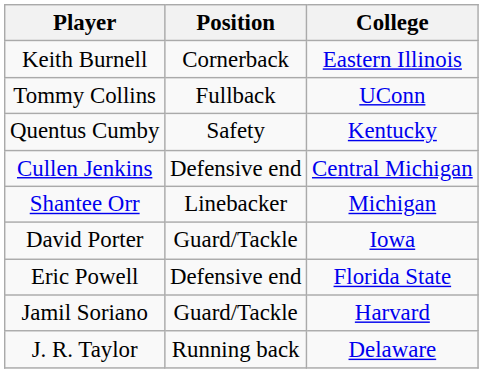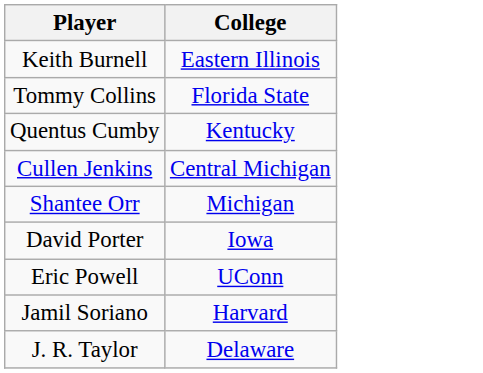- column: (236, 22)
(392, 95) UConn -> (250, 95) Florida State
(392, 276) Florida State -> (250, 276) UConn
